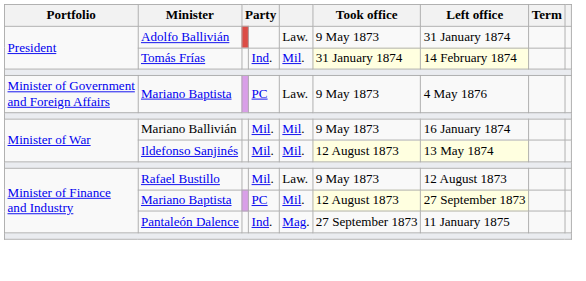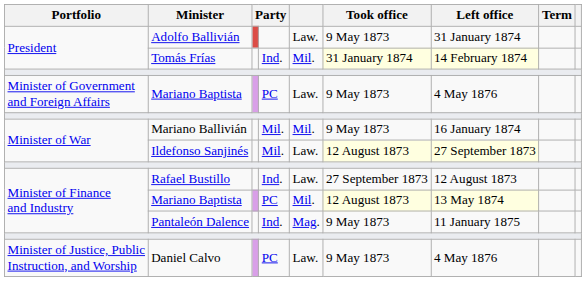(293, 151) Mil. -> (305, 151) Law.
(459, 151) 13 May 1874 -> (485, 151) 27 September 1873
(263, 179) Mil. -> (272, 179) Ind.
(347, 179) 9 May 1873 -> (377, 179) 27 September 1873
(475, 200) 27 September 1873 -> (469, 200) 13 May 1874
(367, 222) 27 September 1873 -> (358, 222) 9 May 1873
+ row: (76, 257)
